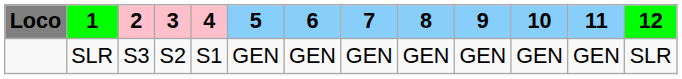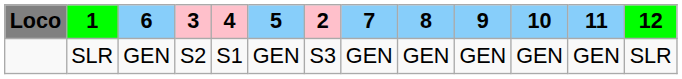columns swapped: (136, 21) <-> (312, 21)
